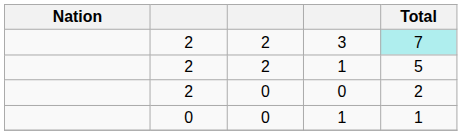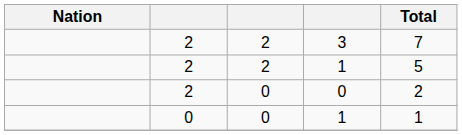(419, 42) paleturquoise background -> (419, 42) no background
